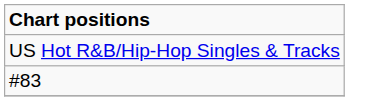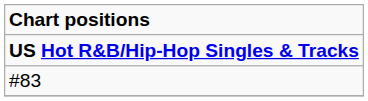(174, 50) normal -> (184, 50) bold
